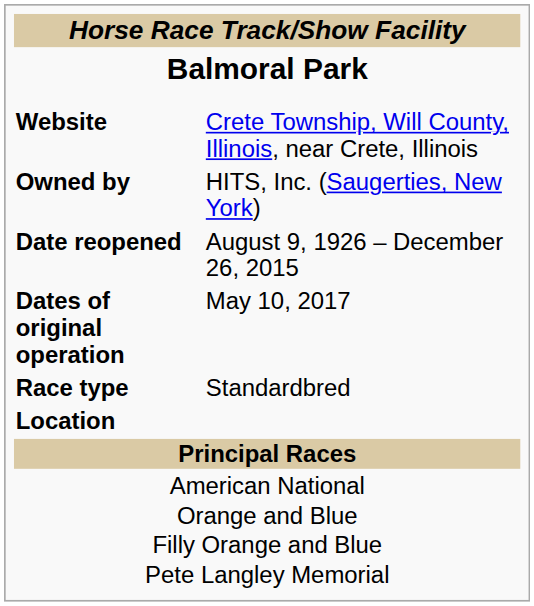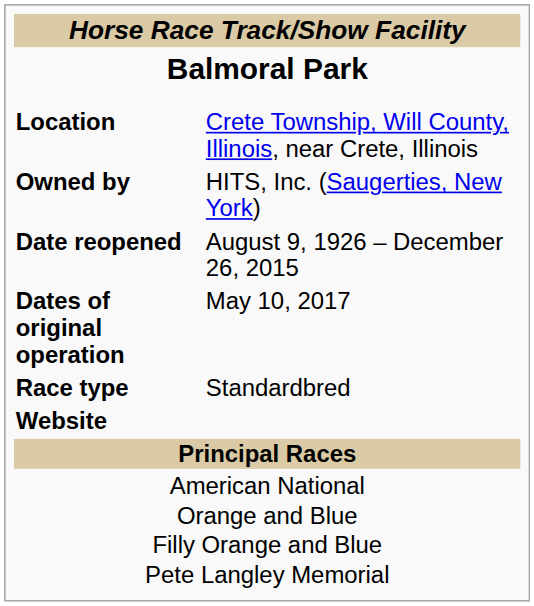(61, 122) Website -> (66, 122) Location
(66, 421) Location -> (61, 421) Website
